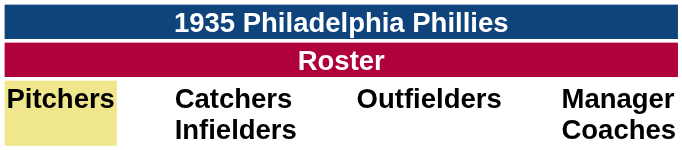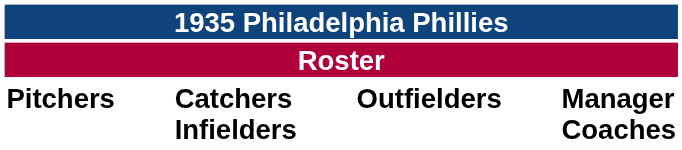(61, 98) khaki background -> (61, 98) no background
